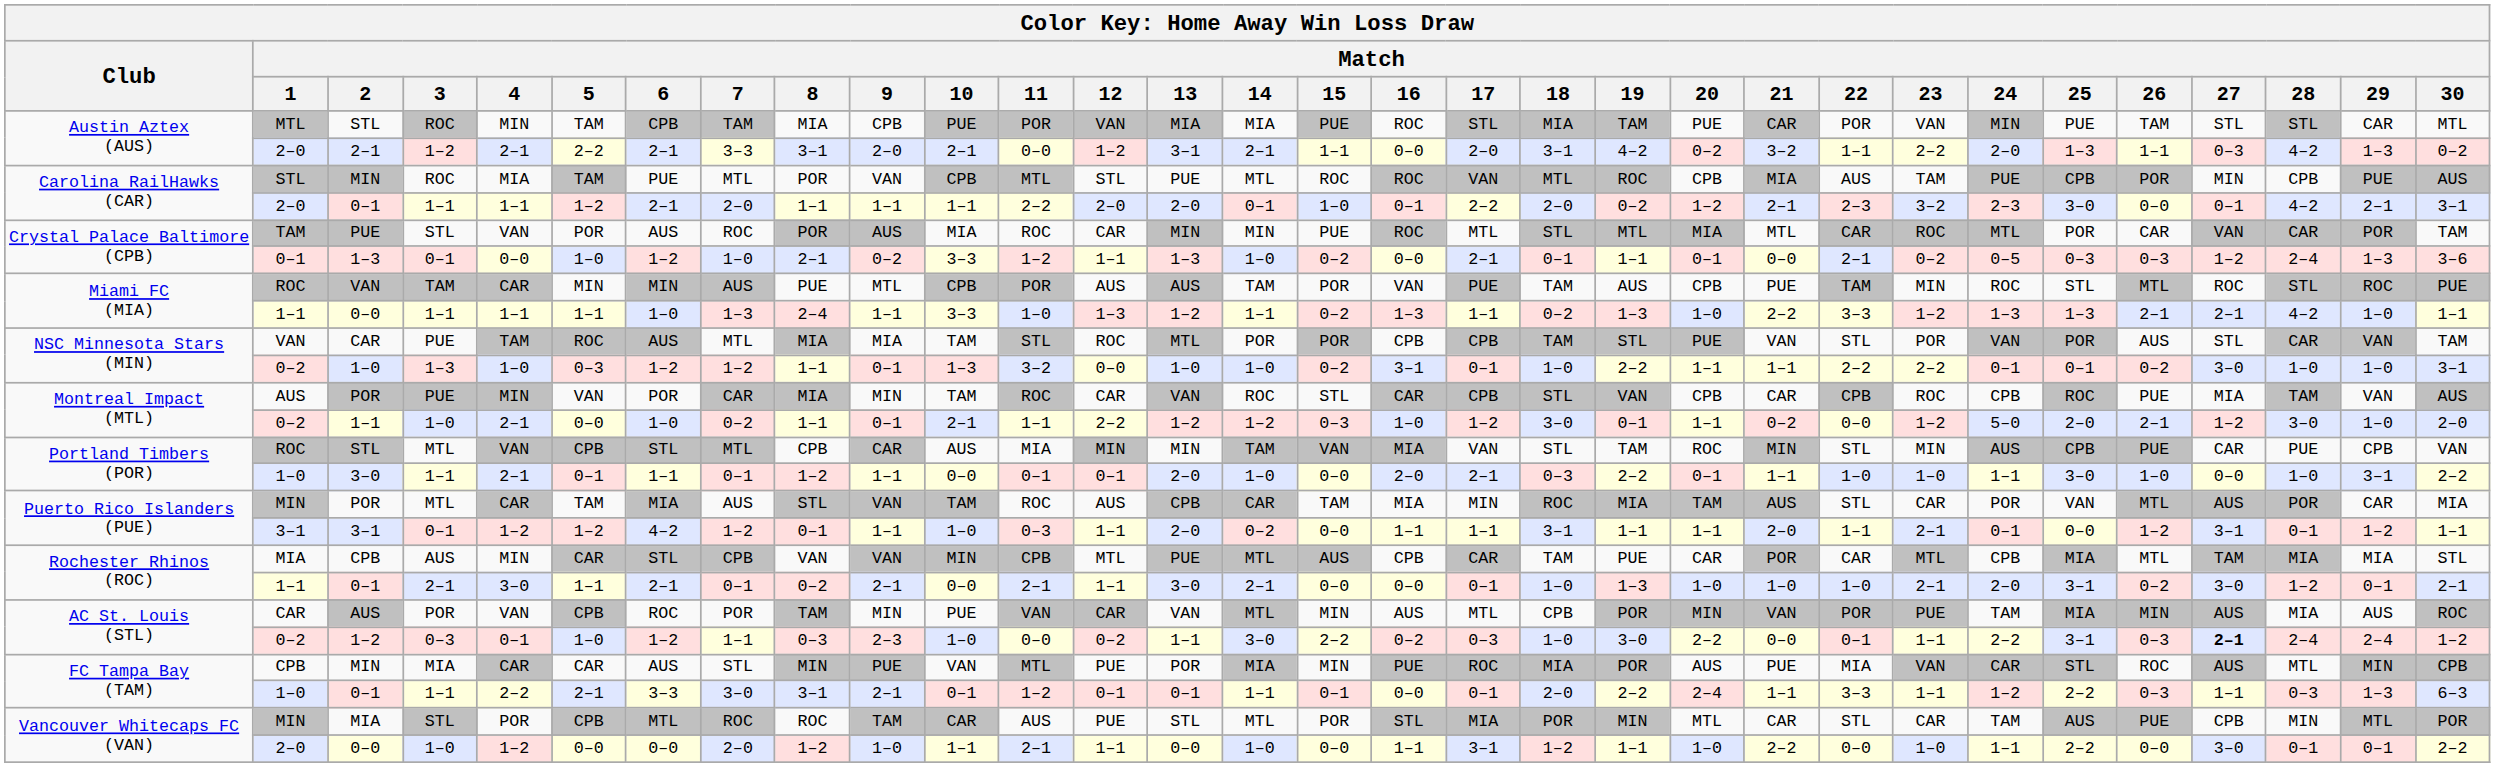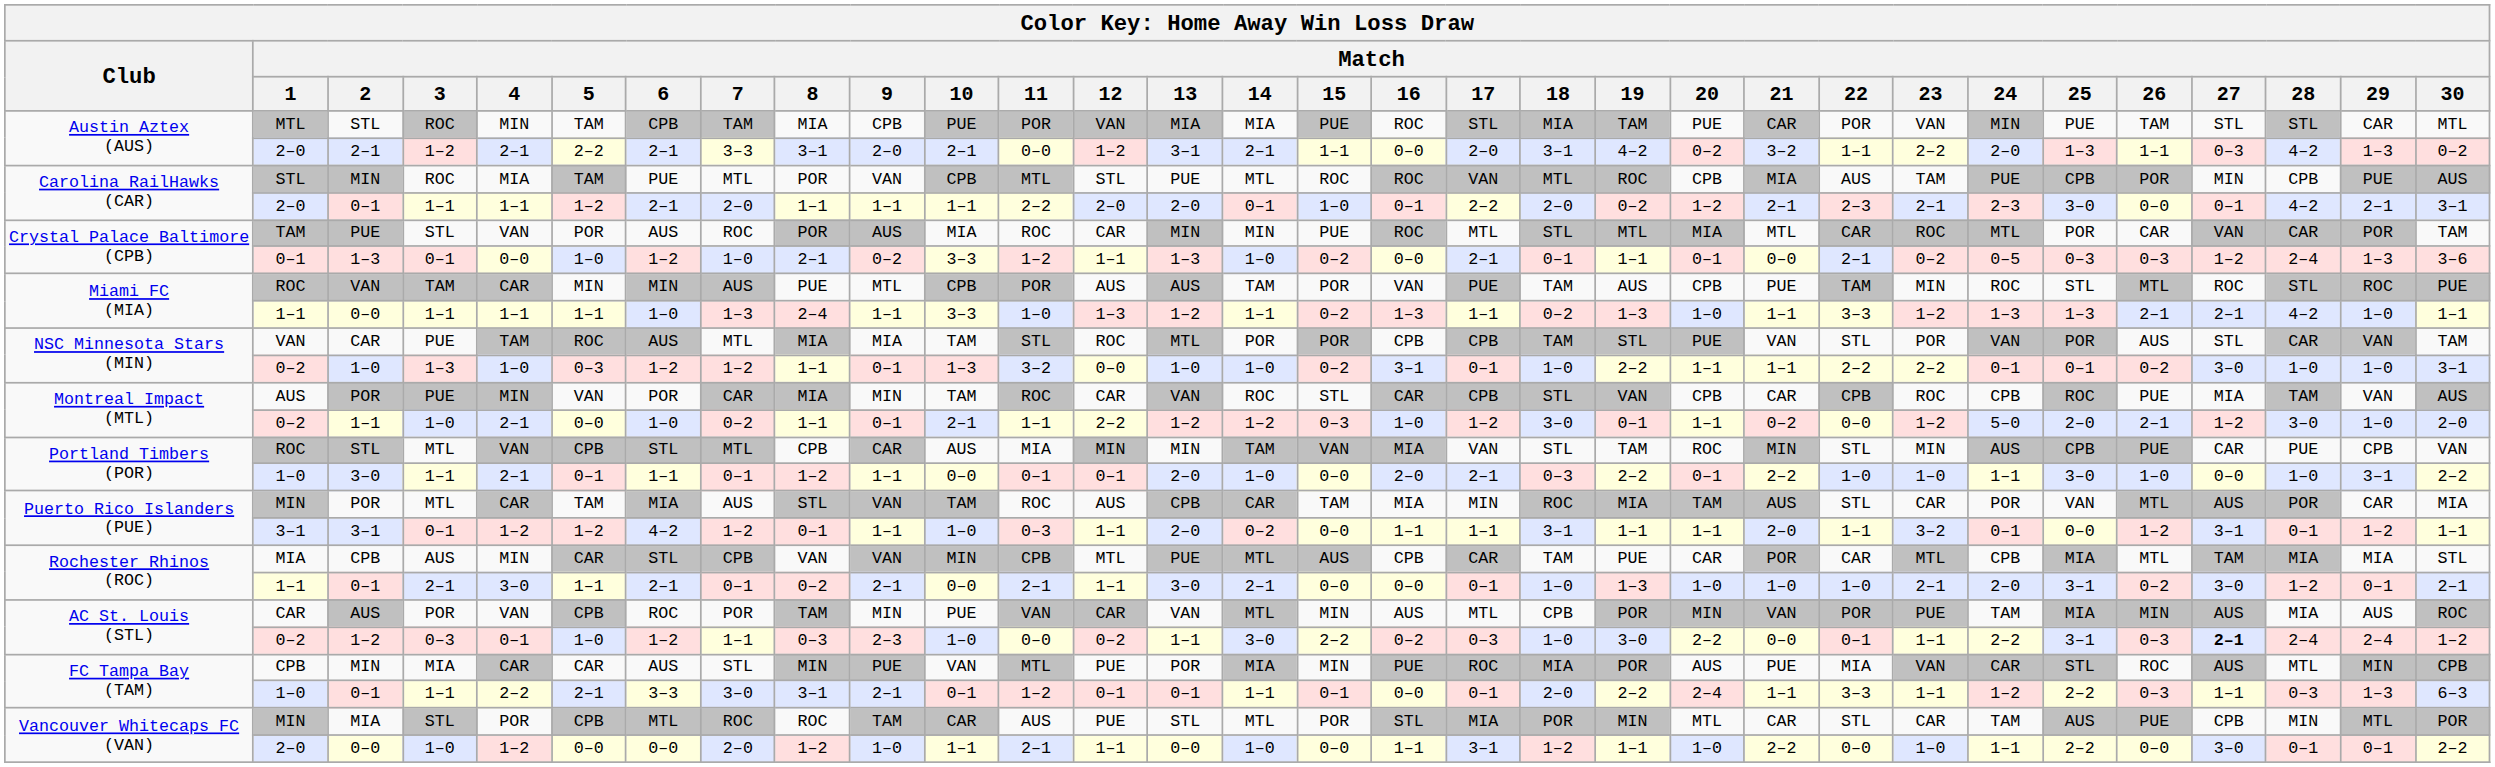(1931, 206) 3–2 -> (1931, 206) 2–1
(1782, 315) 2–2 -> (1782, 315) 1–1
(1782, 477) 1–1 -> (1782, 477) 2–2
(1931, 532) 2–1 -> (1931, 532) 3–2
